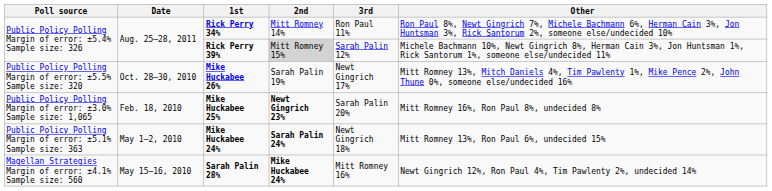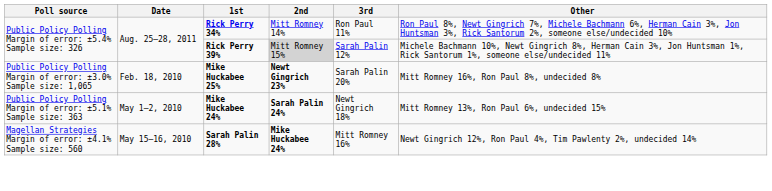- row: (225, 77)
